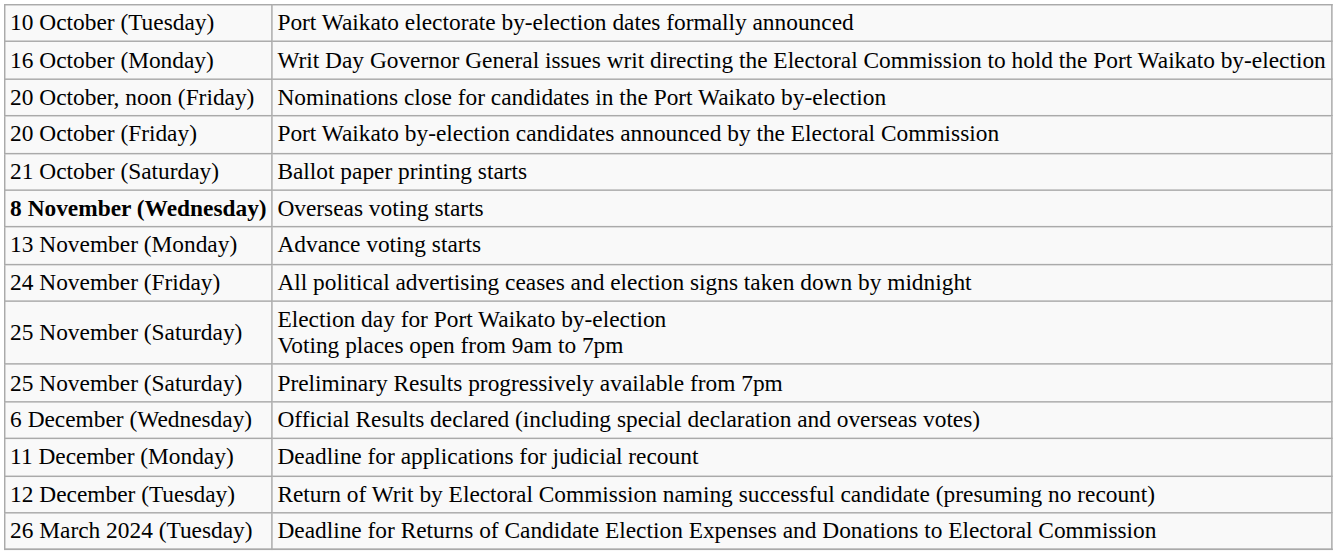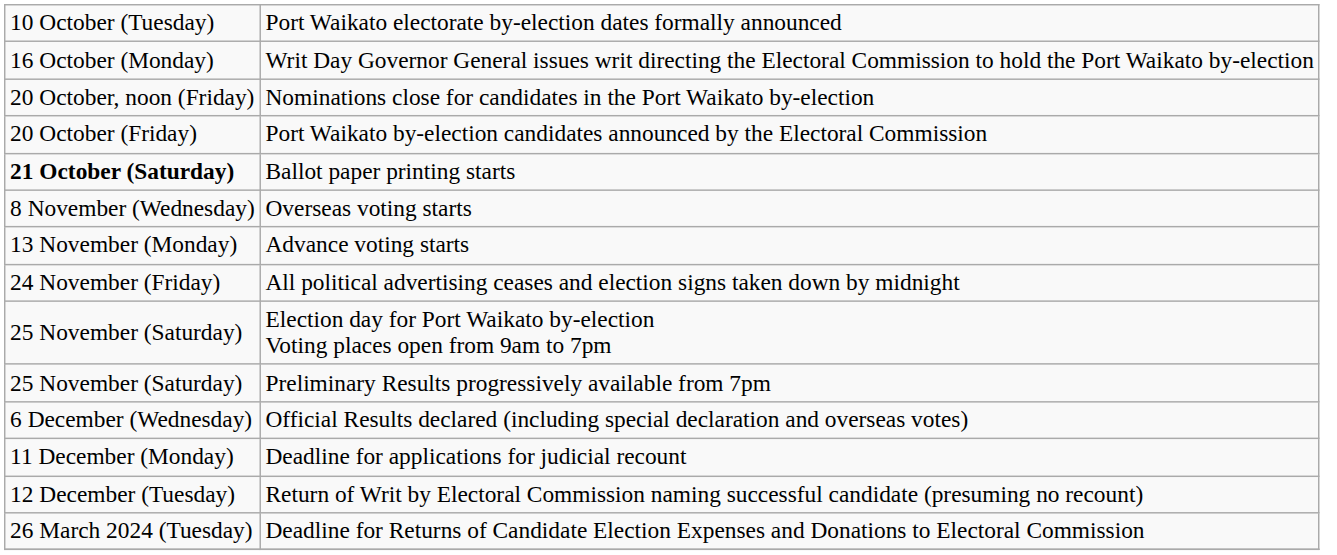(115, 171) normal -> (122, 171) bold
(138, 208) bold -> (132, 208) normal
